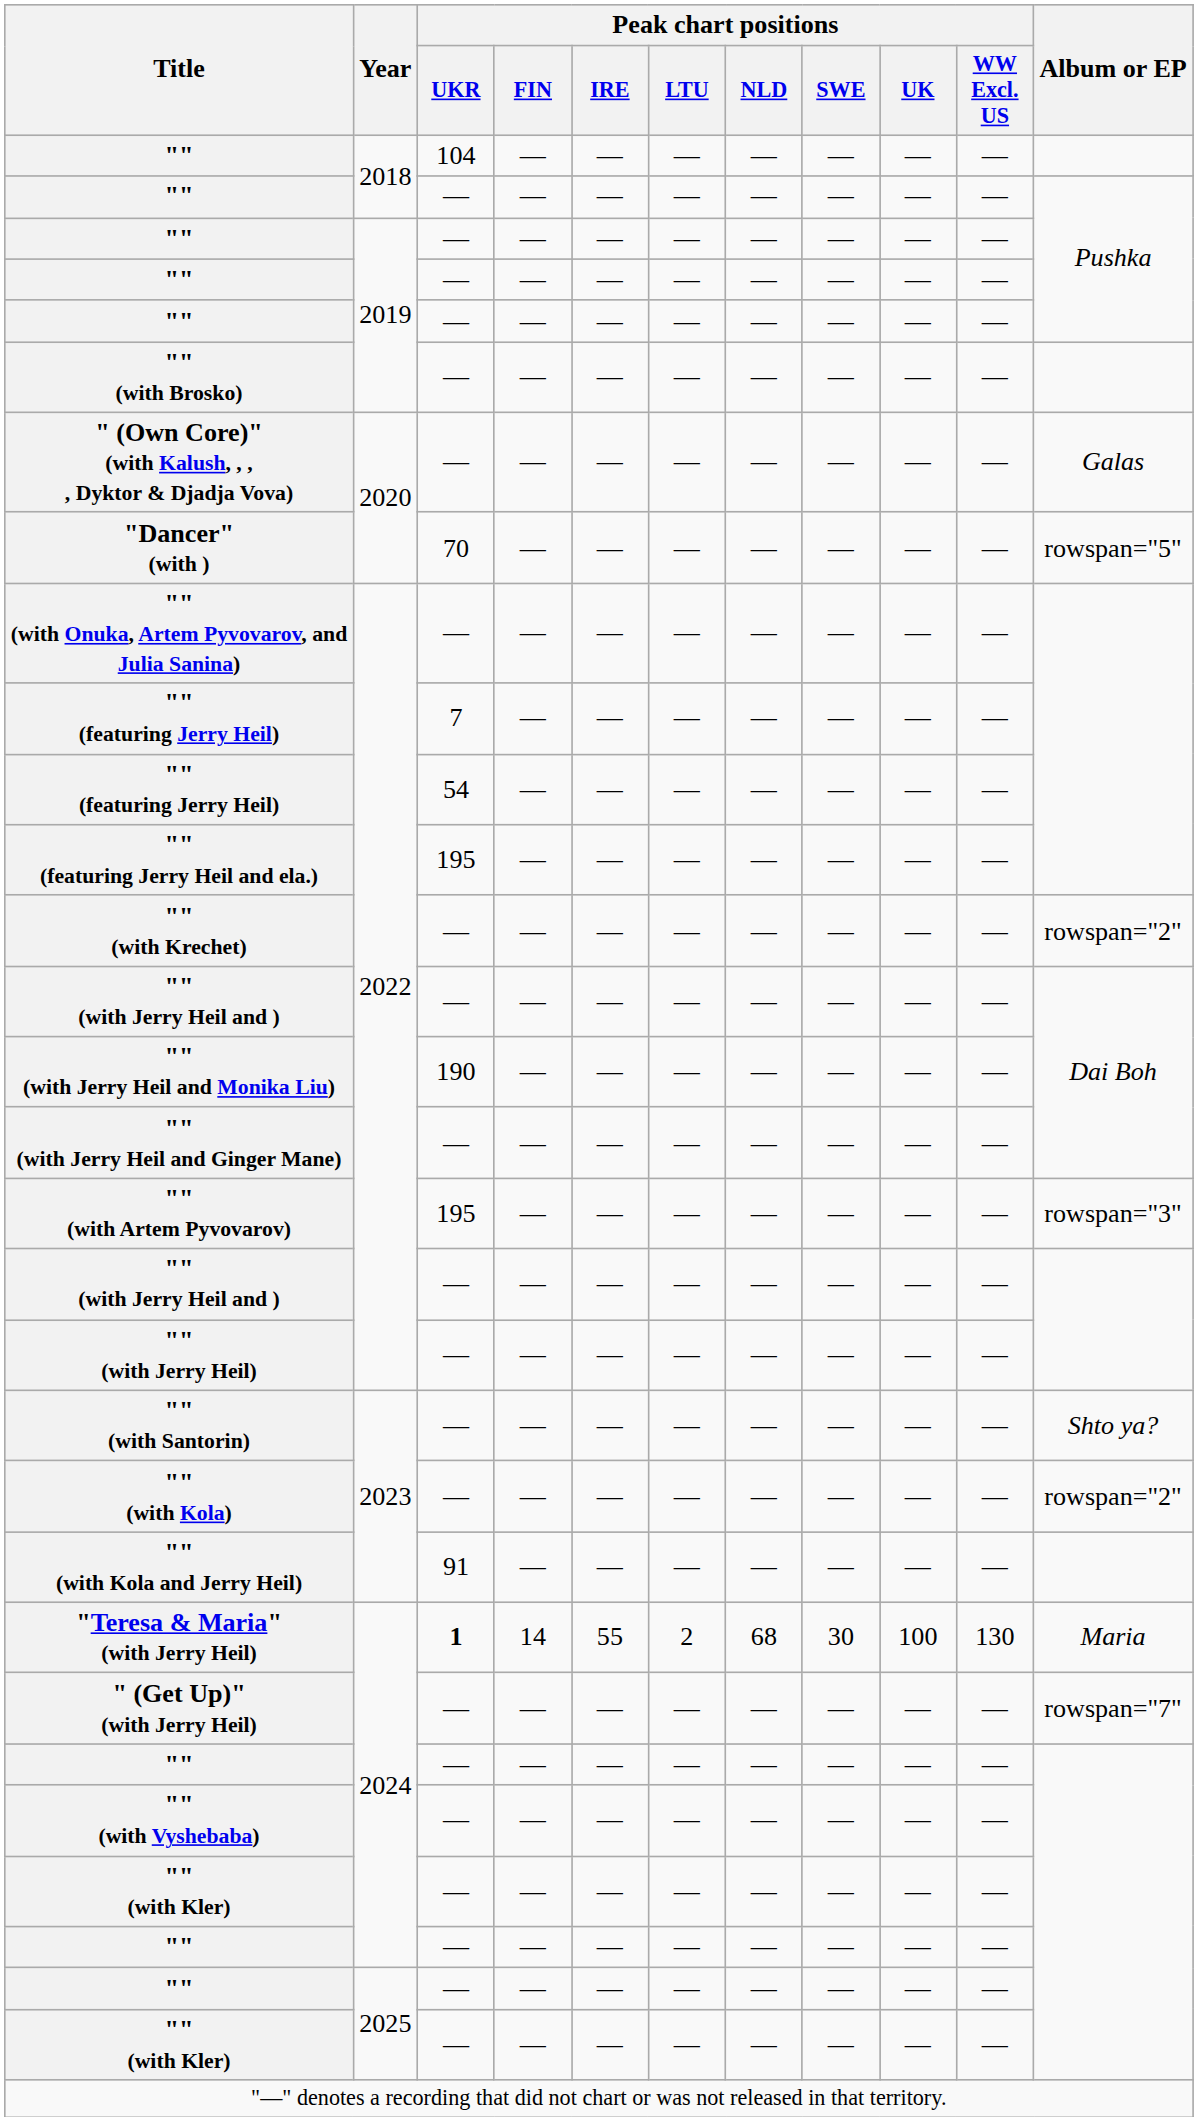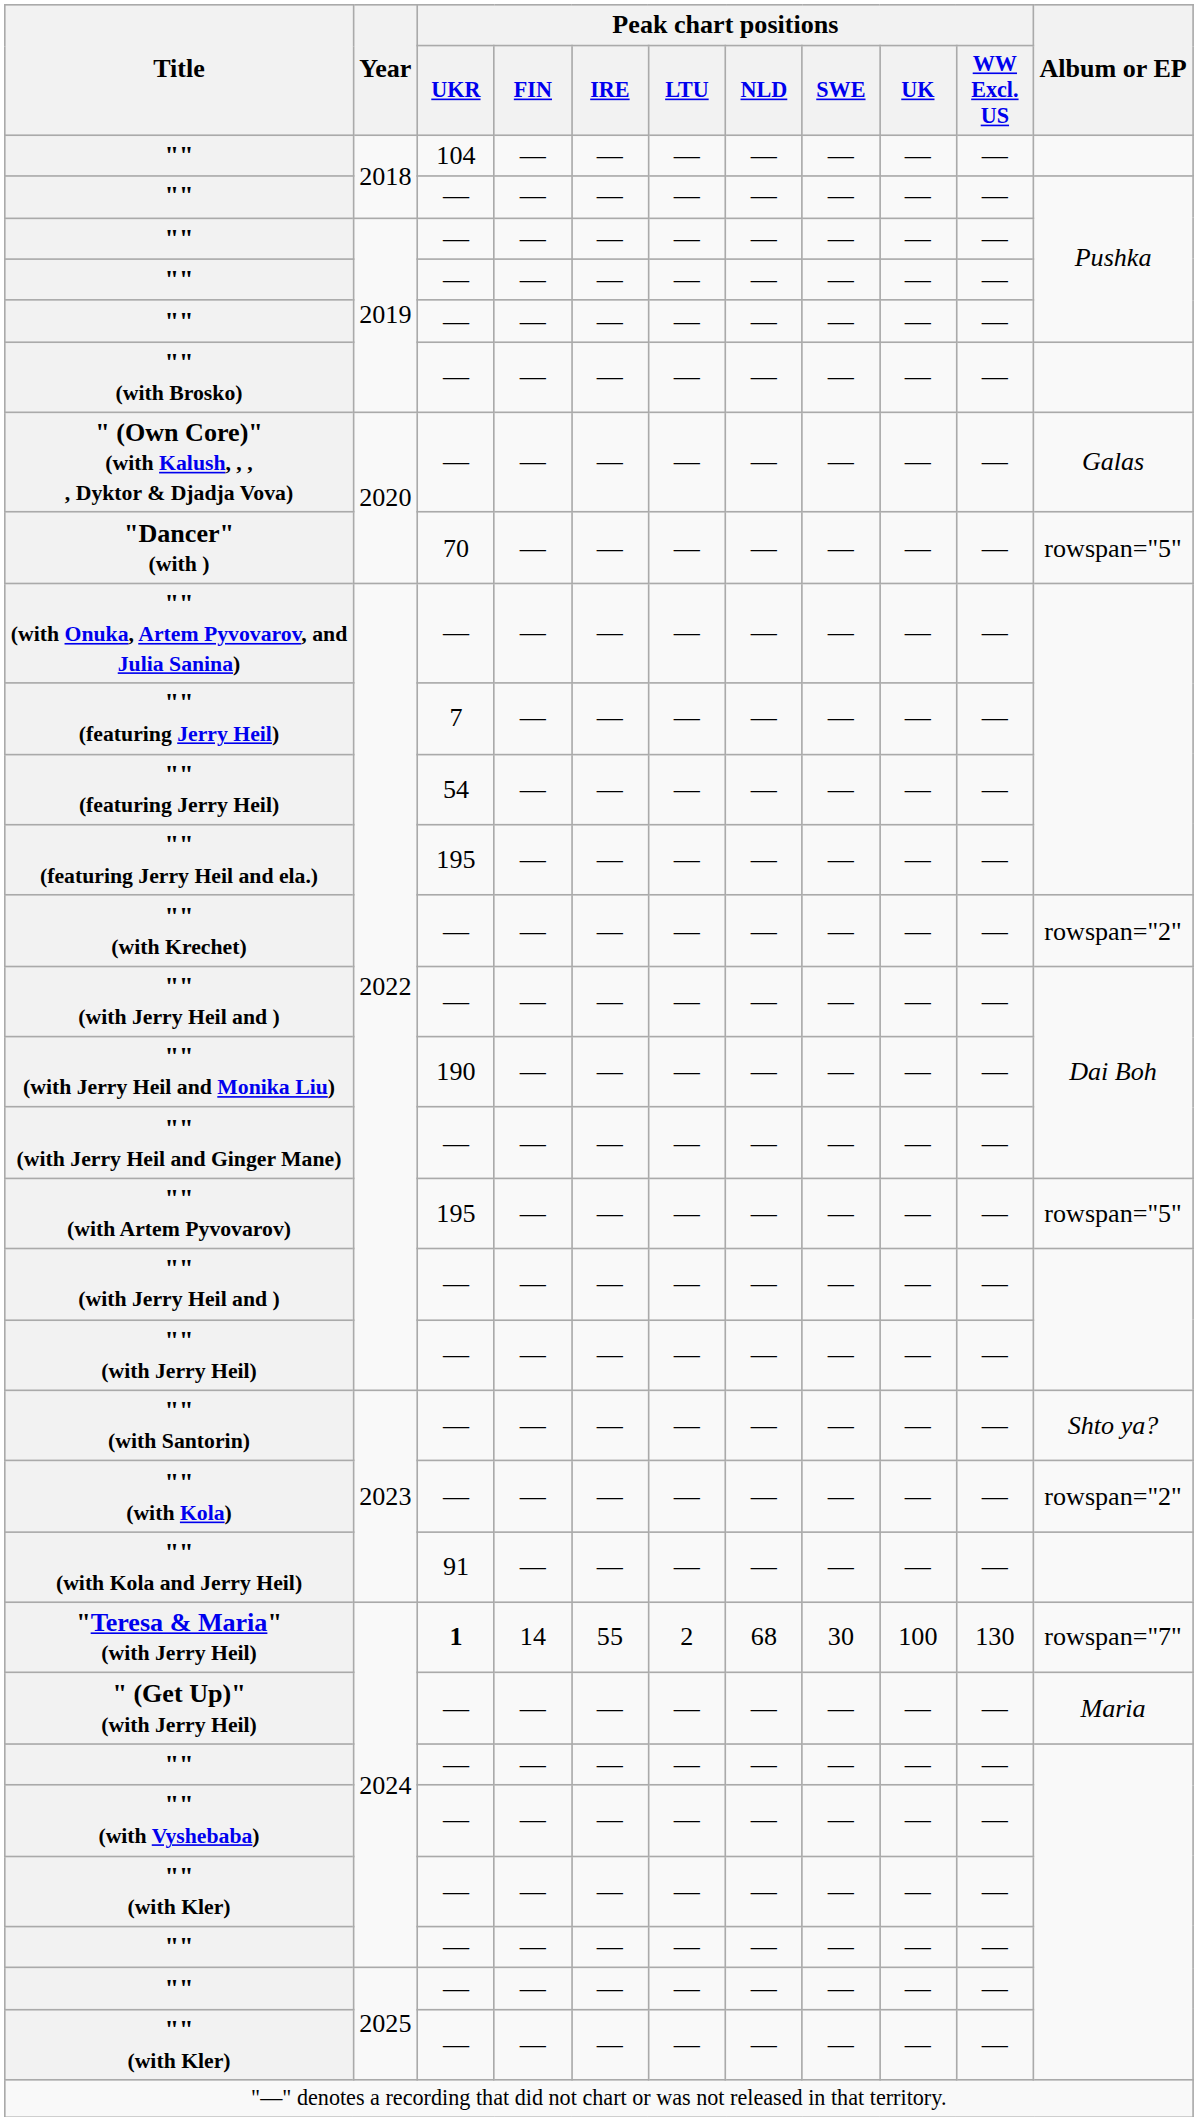(1113, 1213) rowspan="3" -> (1113, 1213) rowspan="5"
(1113, 1637) Maria -> (1113, 1637) rowspan="7"
(1113, 1708) rowspan="7" -> (1113, 1708) Maria
